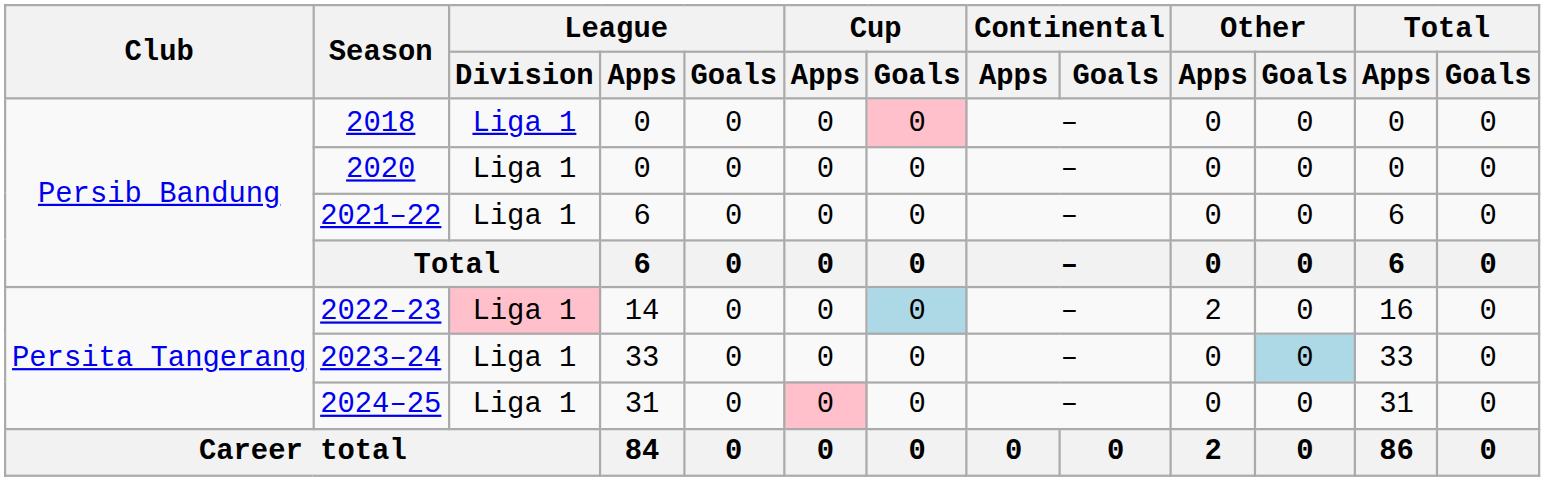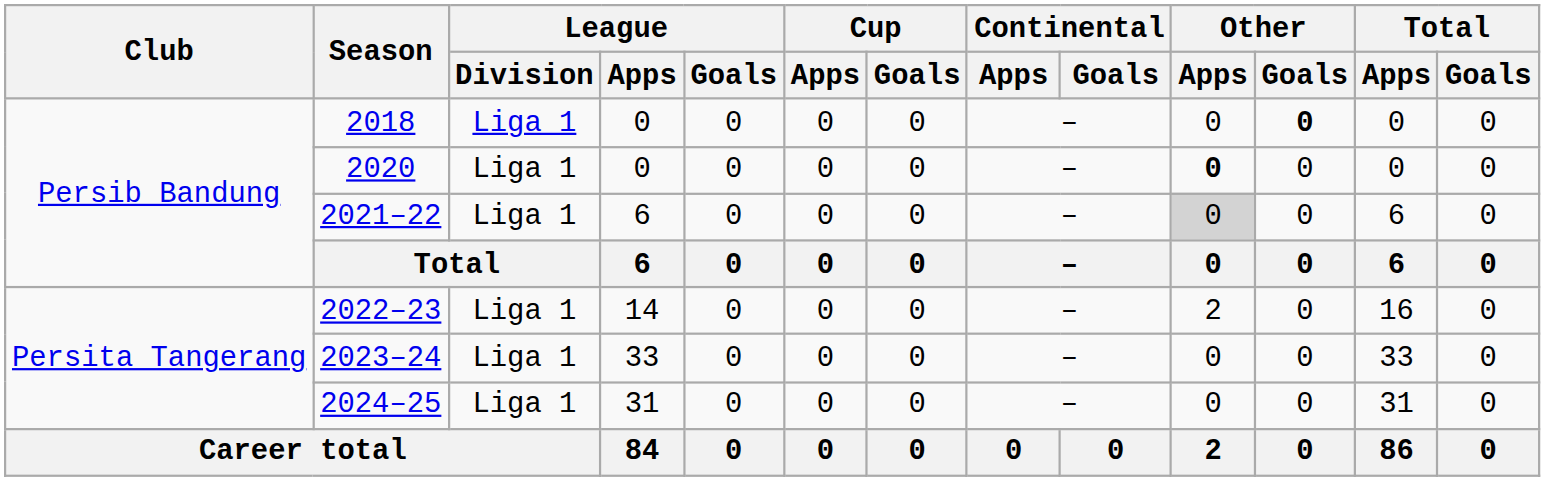(917, 123) pink background -> (917, 123) no background
(1305, 123) normal -> (1305, 123) bold
(1213, 170) normal -> (1213, 170) bold
(1213, 217) no background -> (1213, 217) lightgrey background
(524, 311) pink background -> (524, 311) no background
(917, 311) lightblue background -> (917, 311) no background
(1305, 358) lightblue background -> (1305, 358) no background
(825, 405) pink background -> (825, 405) no background
